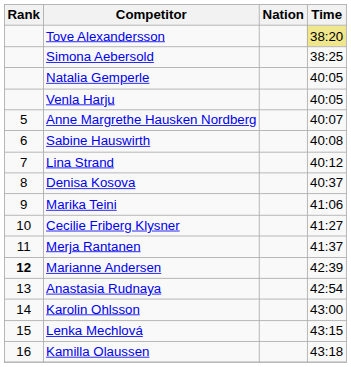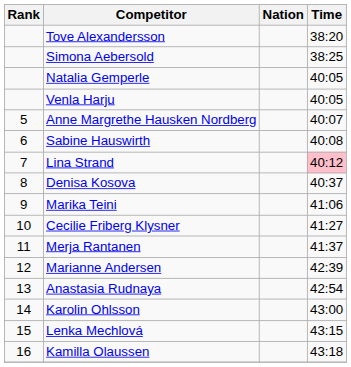(327, 36) khaki background -> (327, 36) no background
(327, 162) no background -> (327, 162) pink background
(24, 267) bold -> (24, 267) normal
